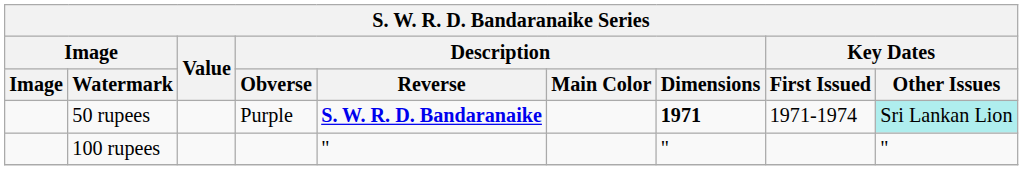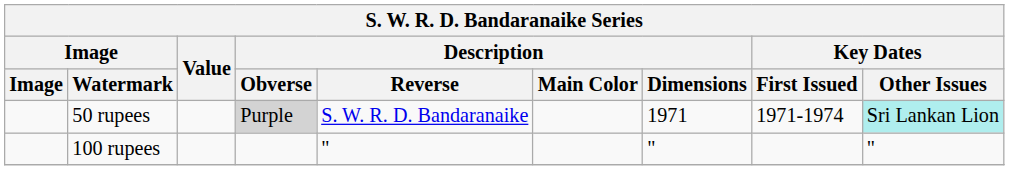(267, 116) no background -> (267, 116) lightgrey background
(432, 116) bold -> (425, 116) normal
(681, 116) bold -> (667, 116) normal
